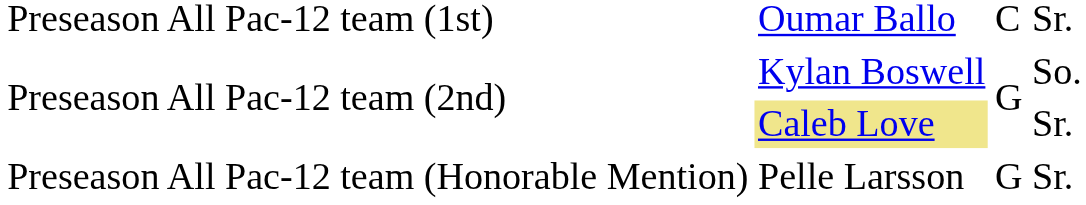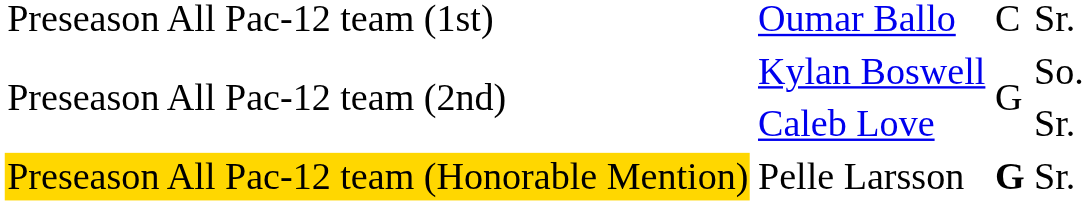(846, 123) khaki background -> (846, 123) no background
(378, 175) no background -> (378, 175) gold background
(1009, 175) normal -> (1010, 175) bold
